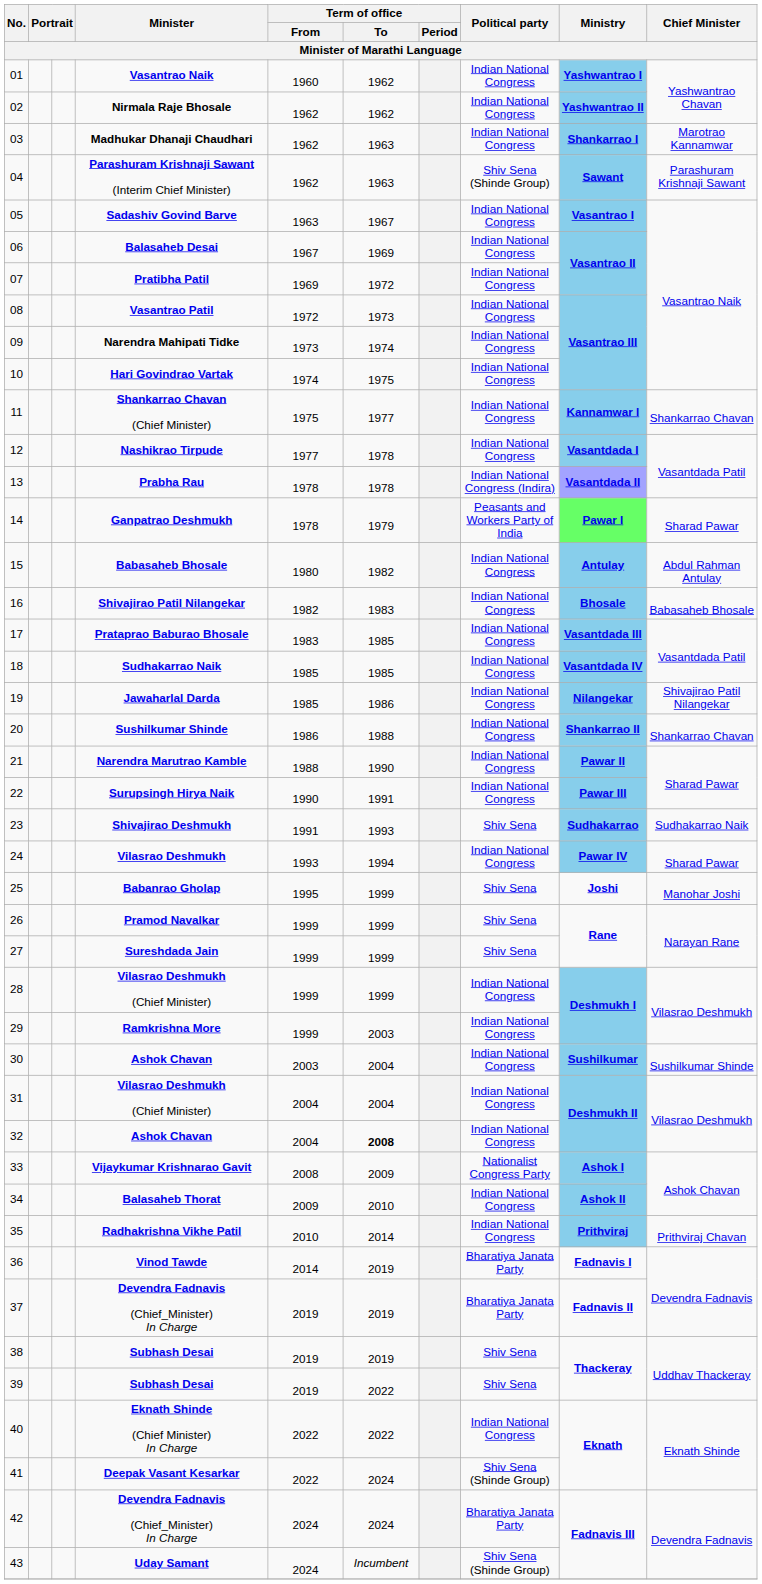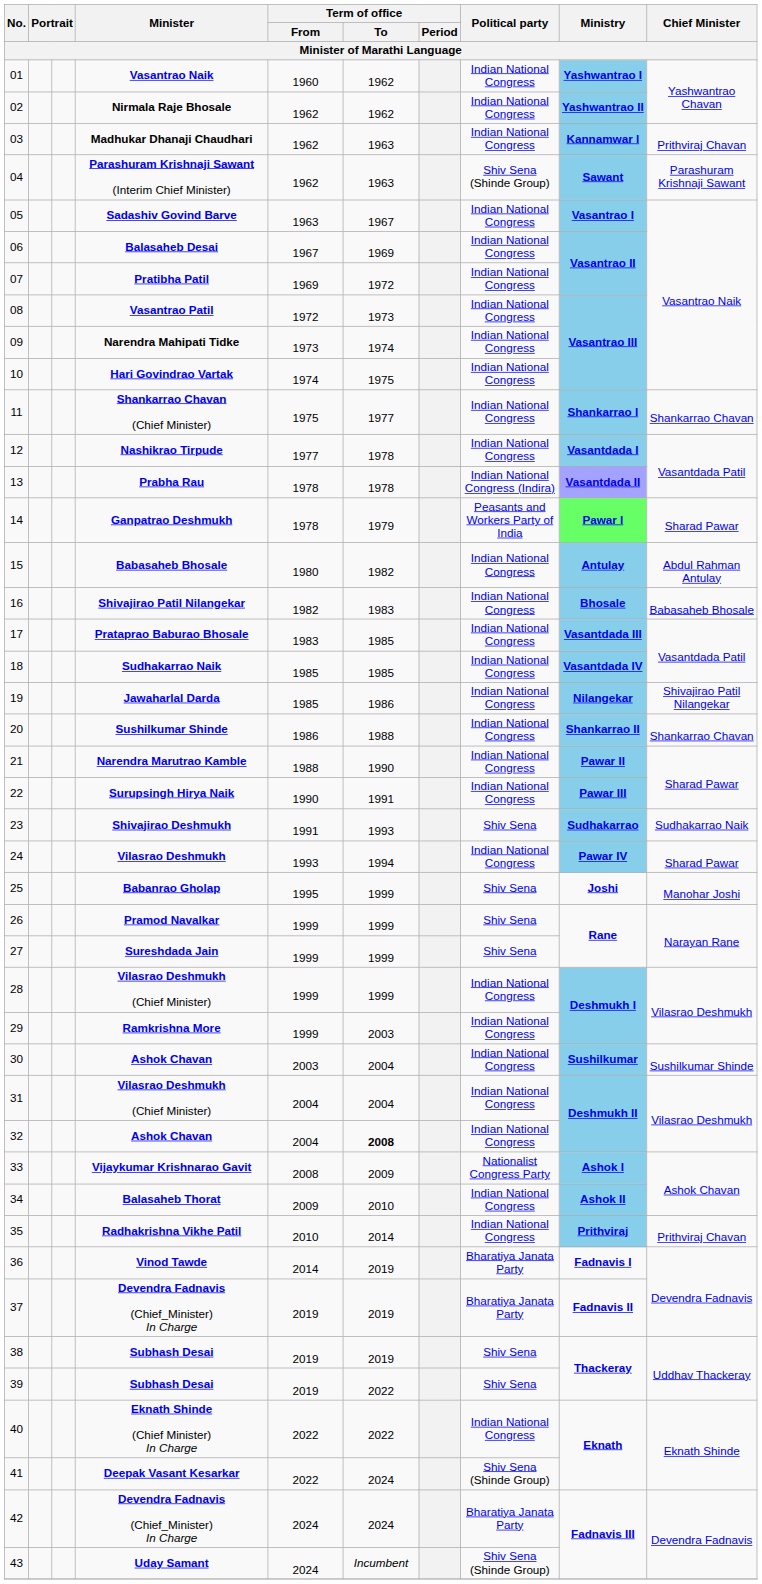(603, 139) Shankarrao I -> (603, 139) Kannamwar l
(702, 139) Marotrao Kannamwar -> (702, 145) Prithviraj Chavan
(603, 412) Kannamwar l -> (603, 412) Shankarrao I
